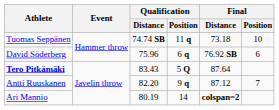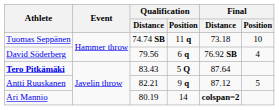(149, 54) 75.96 -> (149, 54) 79.56
(258, 54) 6 -> (258, 54) 4
(149, 83) 82.20 -> (149, 83) 82.21
(258, 83) 7 -> (258, 83) 5
